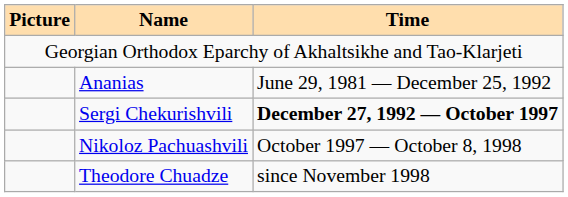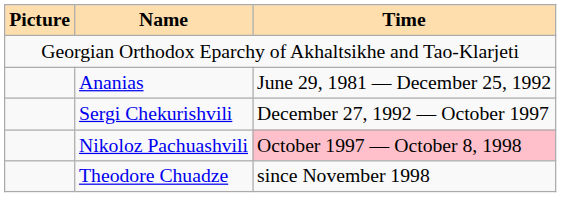(408, 113) bold -> (403, 113) normal
(389, 144) no background -> (389, 144) pink background
